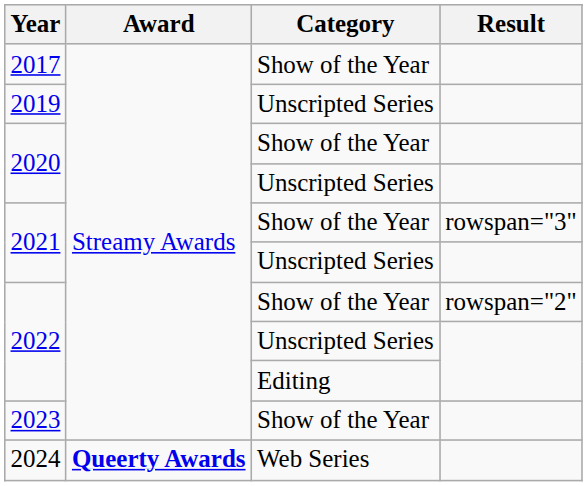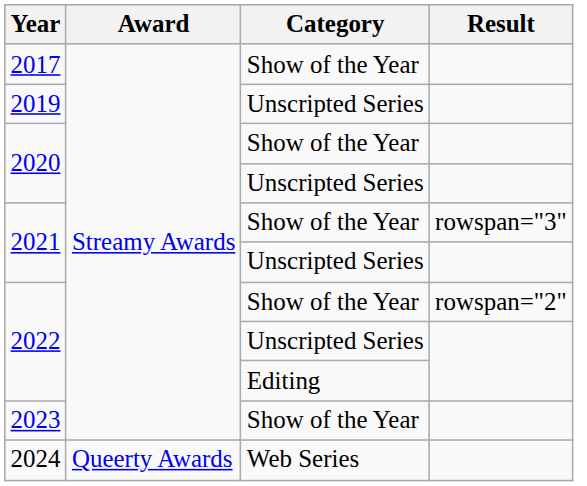(159, 459) bold -> (152, 459) normal
